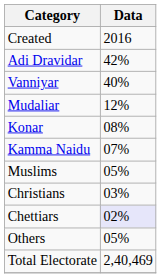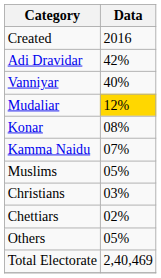(116, 104) no background -> (116, 104) gold background
(116, 216) lavender background -> (116, 216) no background
